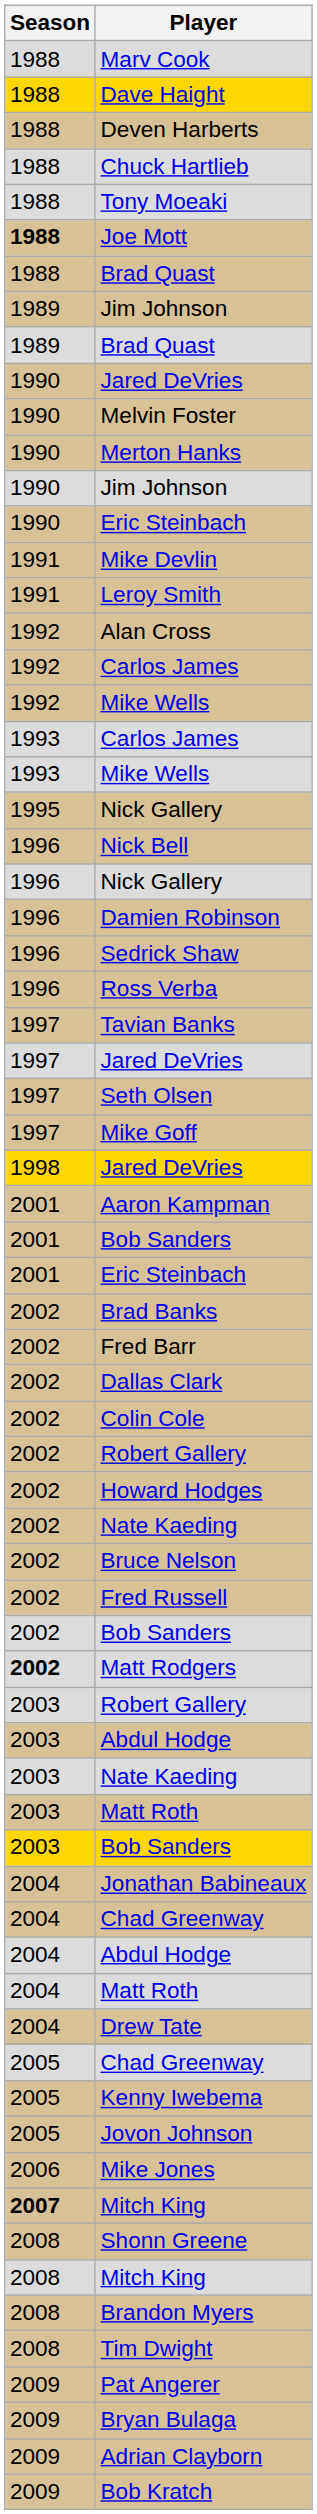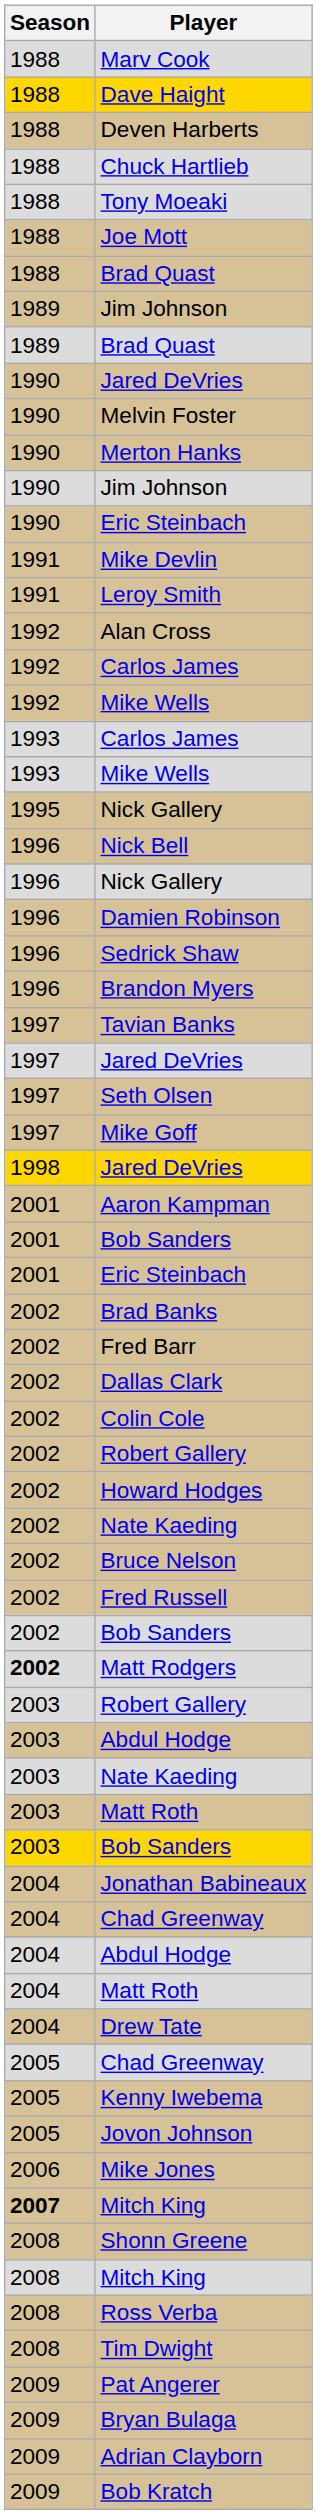(35, 237) bold -> (35, 237) normal
(159, 988) Ross Verba -> (177, 988) Brandon Myers
(177, 2312) Brandon Myers -> (159, 2312) Ross Verba
